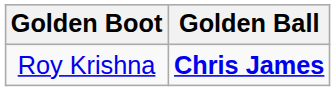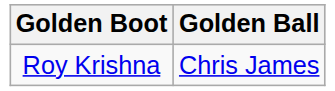(249, 64) bold -> (249, 64) normal
